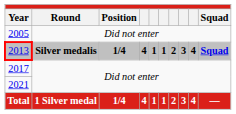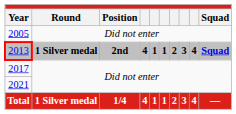(66, 51) Silver medalis -> (66, 51) 1 Silver medal
(119, 51) 1/4 -> (120, 51) 2nd
